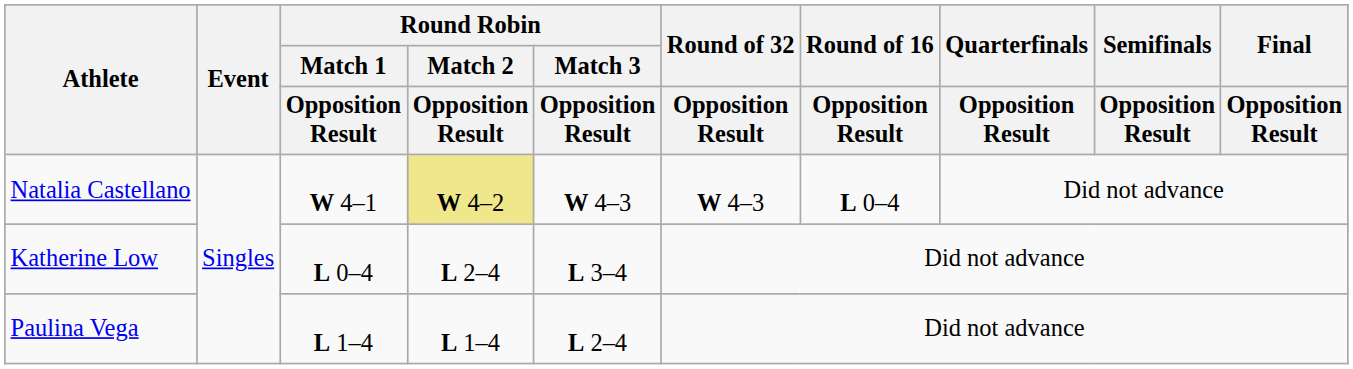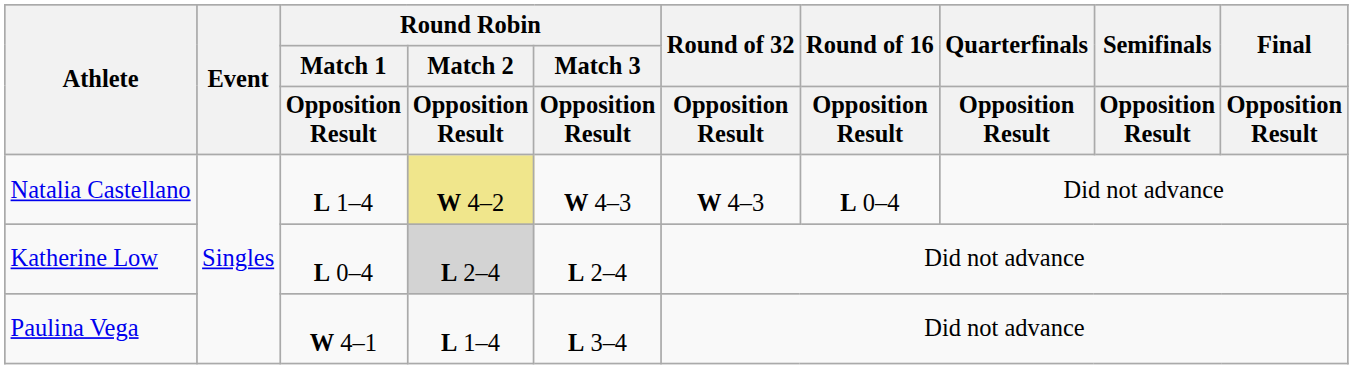(343, 204) W 4–1 -> (343, 204) L 1–4
(470, 273) no background -> (470, 273) lightgrey background
(598, 273) L 3–4 -> (598, 273) L 2–4
(343, 342) L 1–4 -> (343, 342) W 4–1
(598, 342) L 2–4 -> (598, 342) L 3–4
